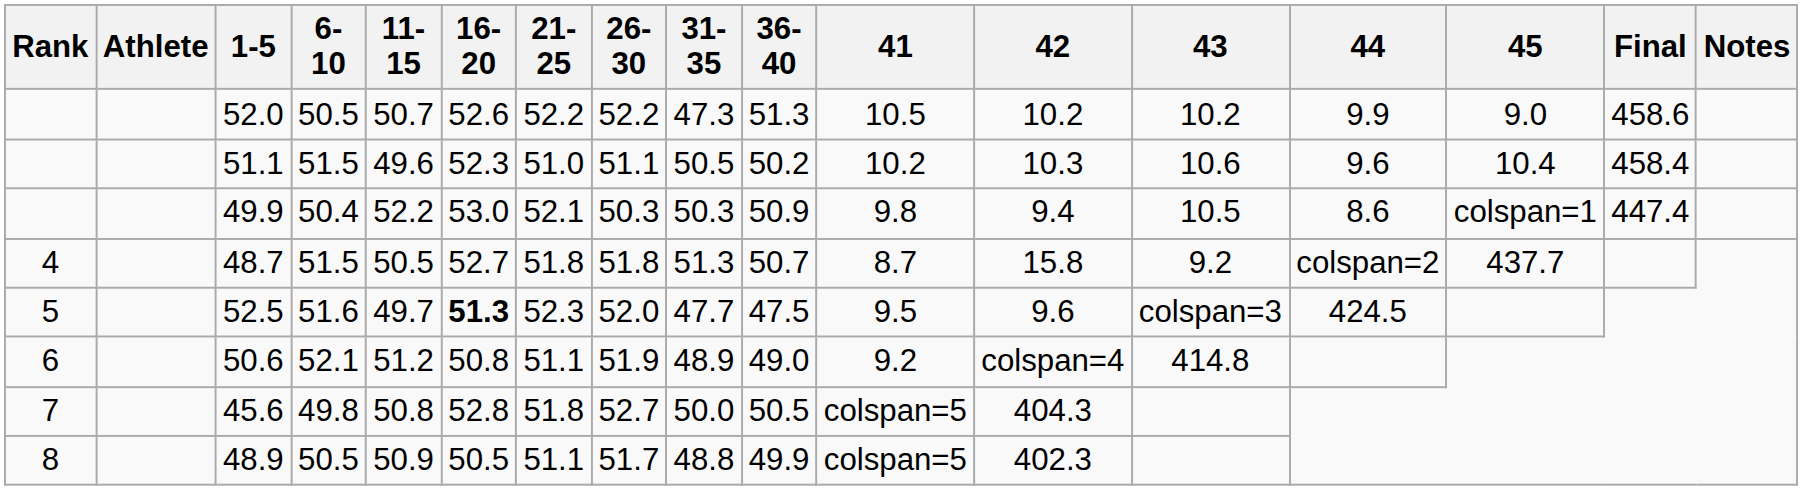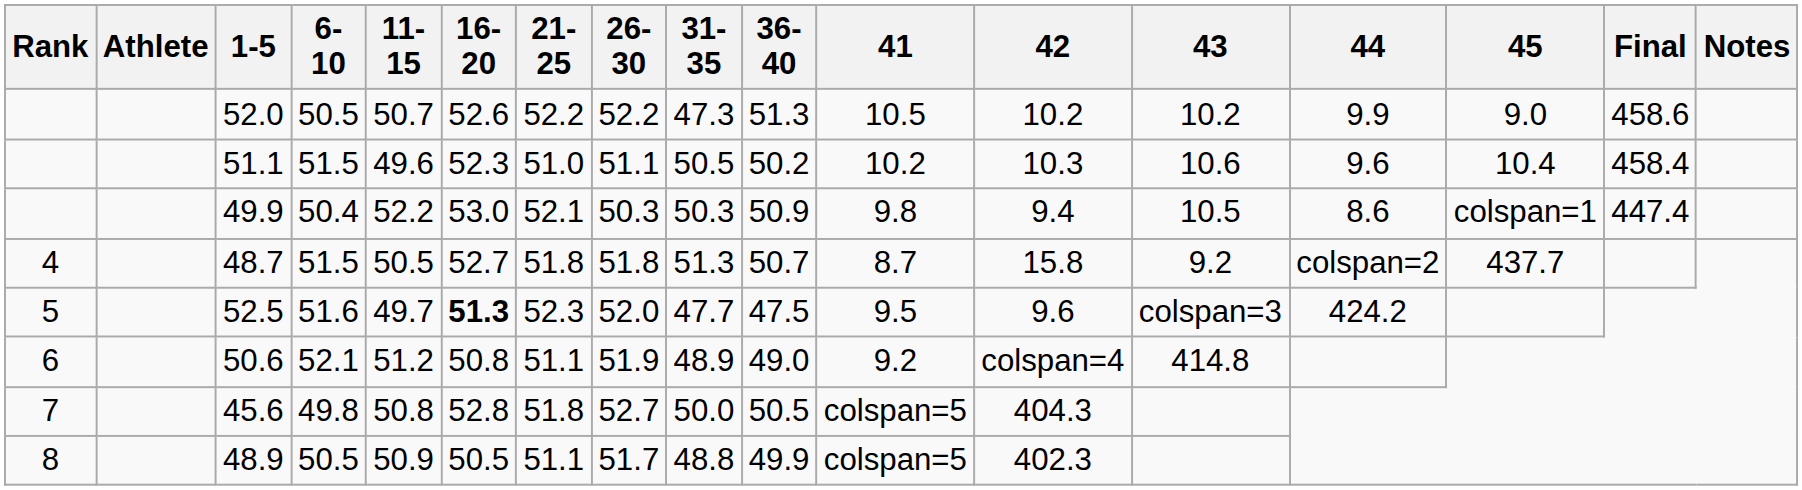(1368, 311) 424.5 -> (1368, 311) 424.2
